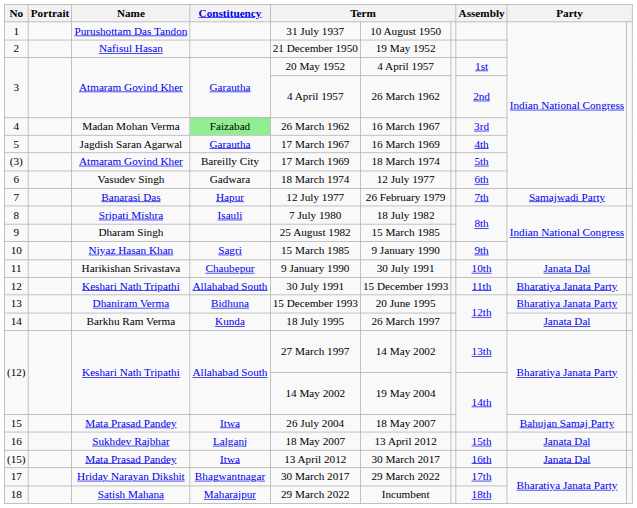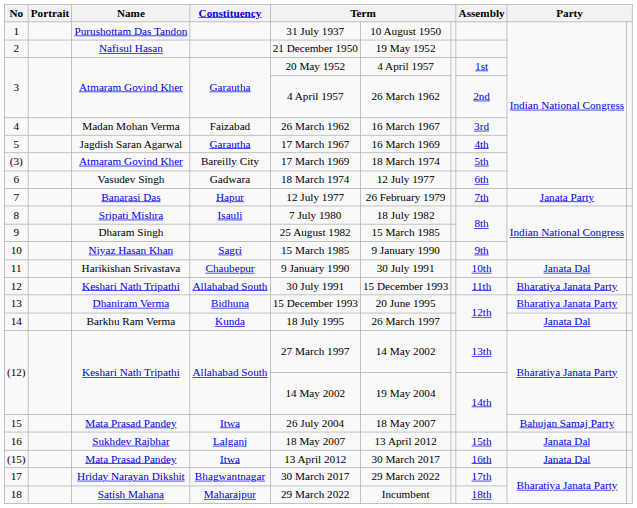(230, 126) lightgreen background -> (230, 126) no background
(567, 197) Samajwadi Party -> (567, 197) Janata Party
